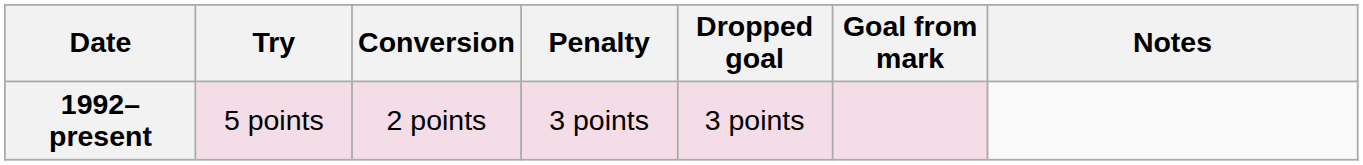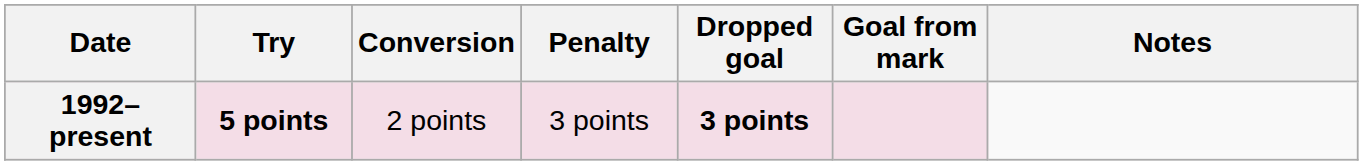(274, 120) normal -> (274, 120) bold
(755, 120) normal -> (755, 120) bold
